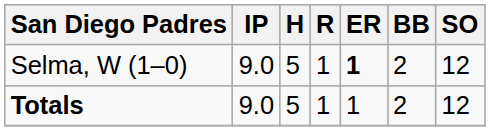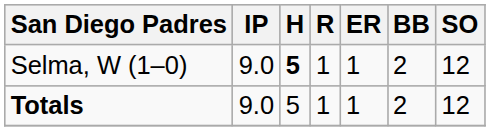(293, 65) normal -> (293, 65) bold
(353, 65) bold -> (353, 65) normal
